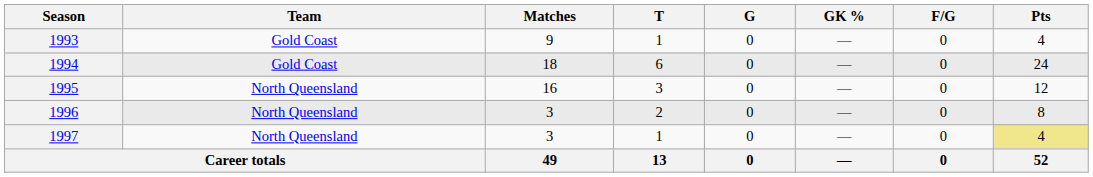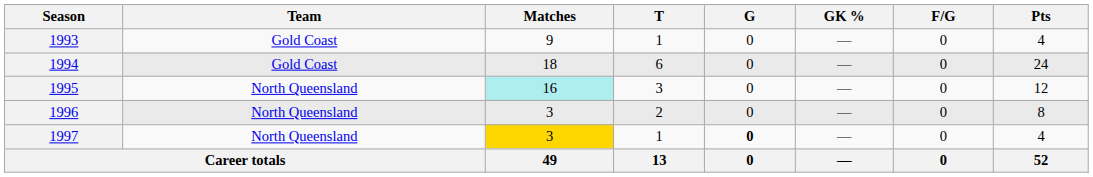(550, 88) no background -> (550, 88) paleturquoise background
(550, 136) no background -> (550, 136) gold background
(750, 136) normal -> (750, 136) bold
(1041, 136) khaki background -> (1041, 136) no background
